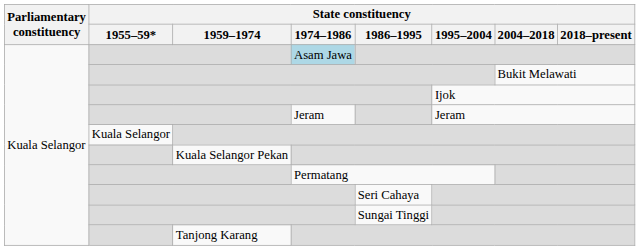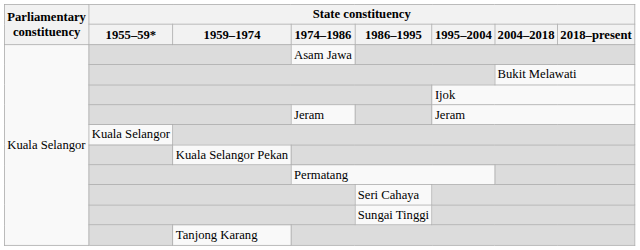(323, 54) lightblue background -> (323, 54) no background
